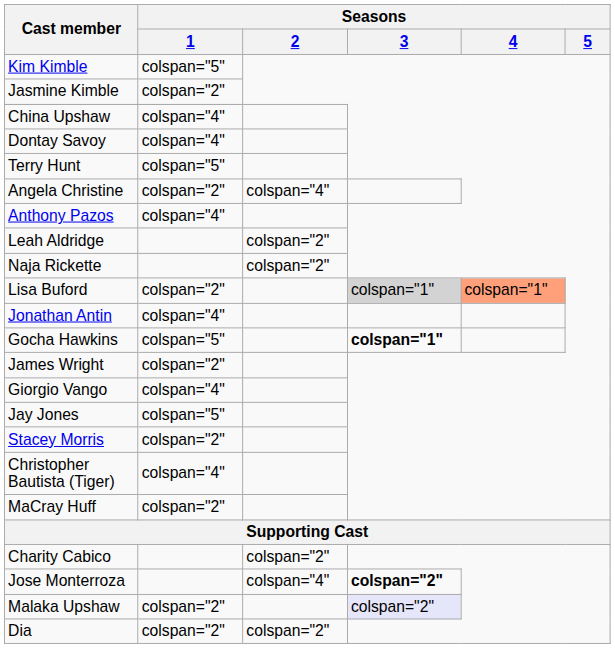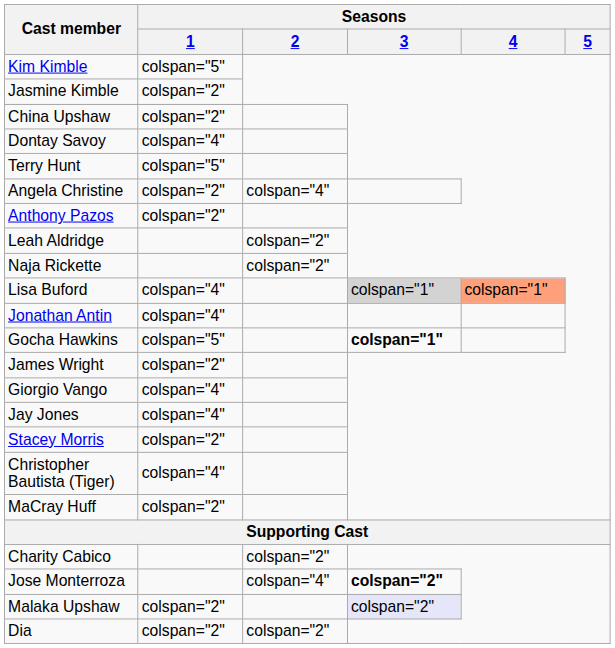(183, 116) colspan="4" -> (183, 116) colspan="2"
(183, 215) colspan="4" -> (183, 215) colspan="2"
(183, 290) colspan="2" -> (183, 290) colspan="4"
(183, 414) colspan="5" -> (183, 414) colspan="4"
